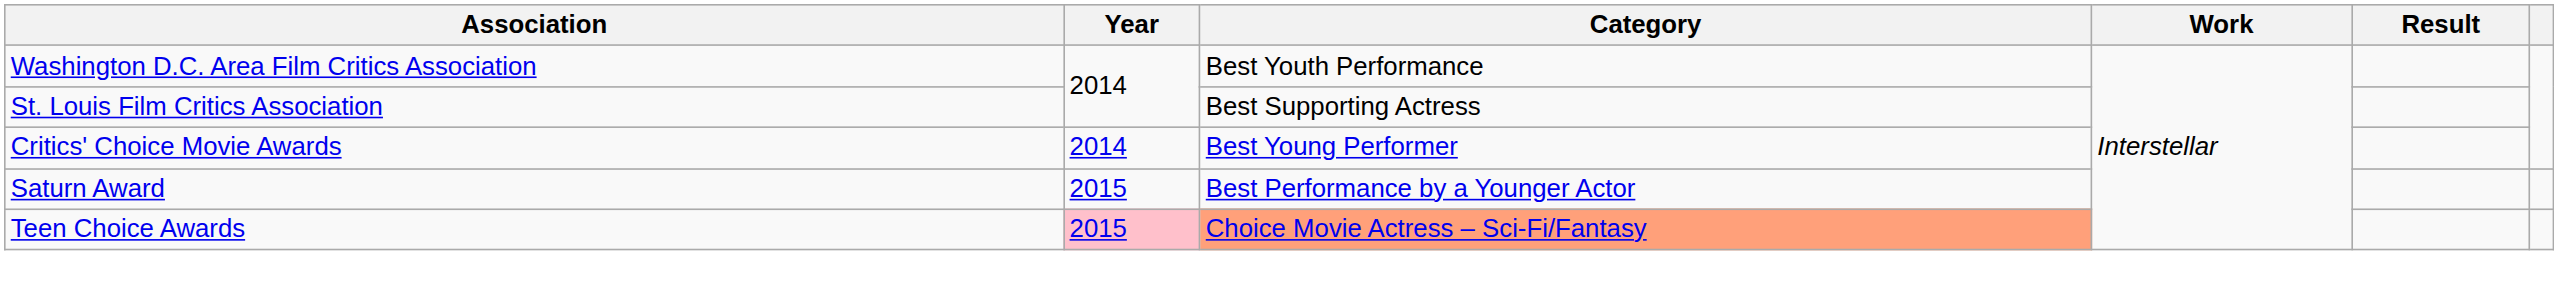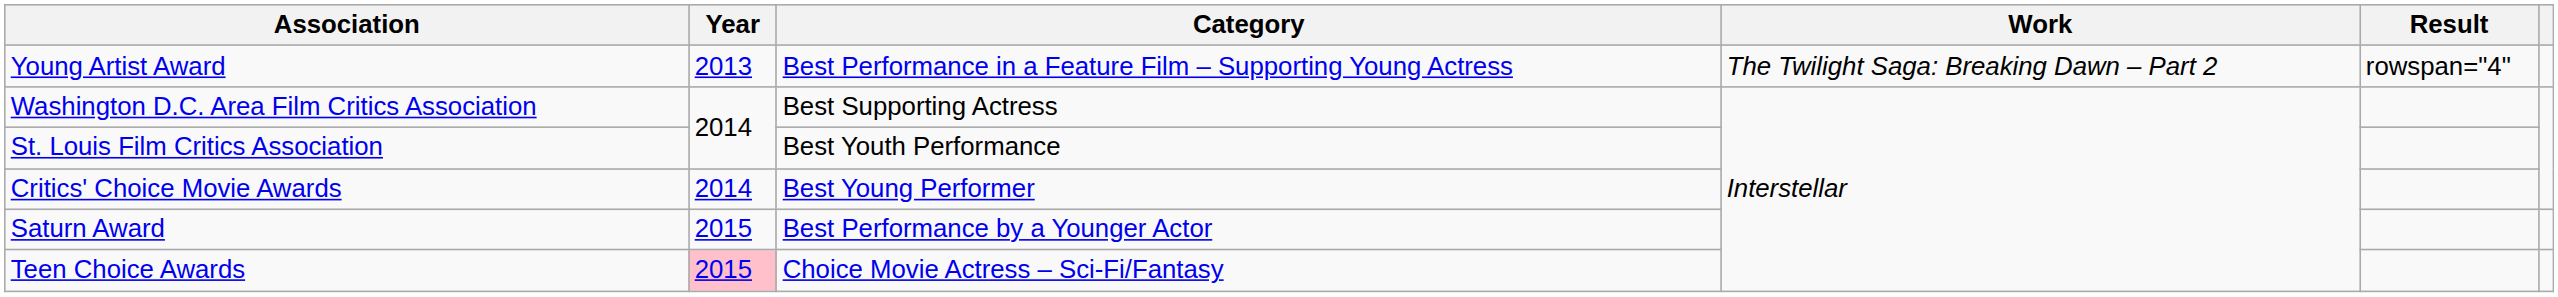+ row: (118, 65)
(1345, 65) Best Youth Performance -> (920, 106) Best Supporting Actress
(1343, 106) Best Supporting Actress -> (922, 147) Best Youth Performance
(1426, 229) lightsalmon background -> (1003, 270) no background
